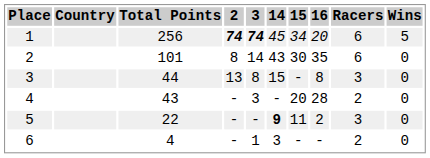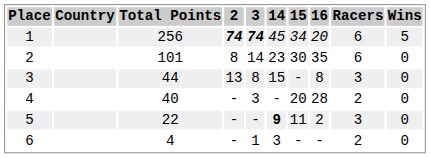(277, 58) 43 -> (277, 58) 23
(170, 99) 43 -> (170, 99) 40
